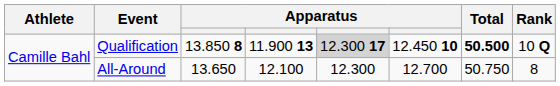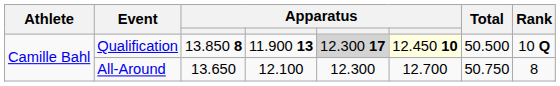(425, 46) no background -> (425, 46) lightyellow background
(487, 46) bold -> (487, 46) normal
